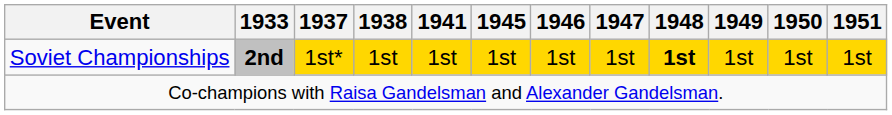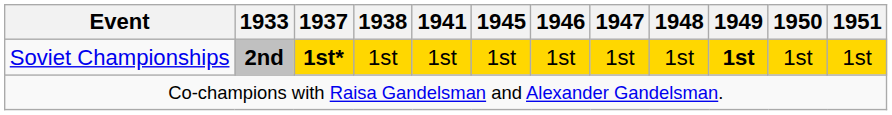(324, 57) normal -> (324, 57) bold
(679, 57) bold -> (679, 57) normal
(739, 57) normal -> (739, 57) bold
